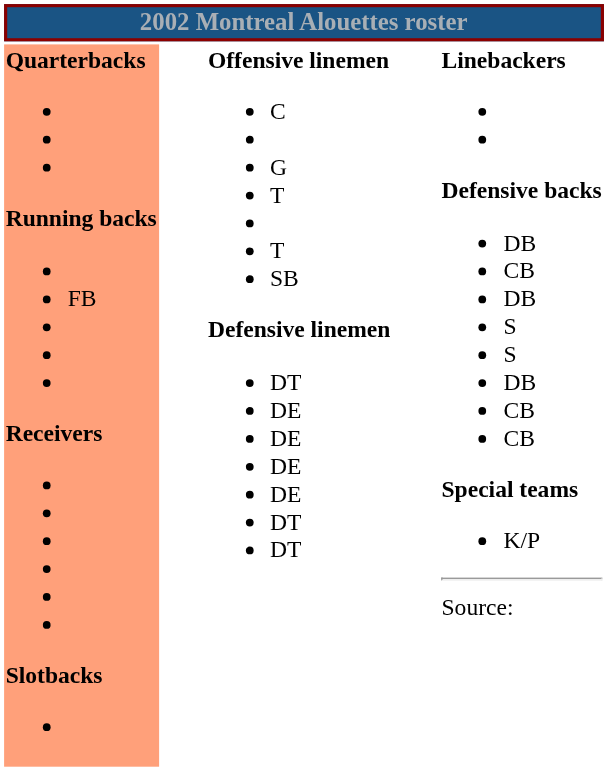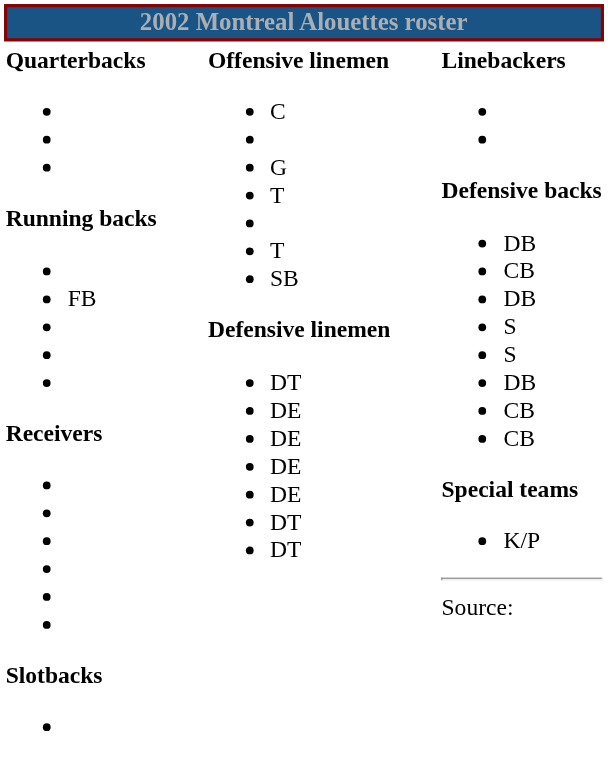(81, 393) lightsalmon background -> (81, 393) no background
